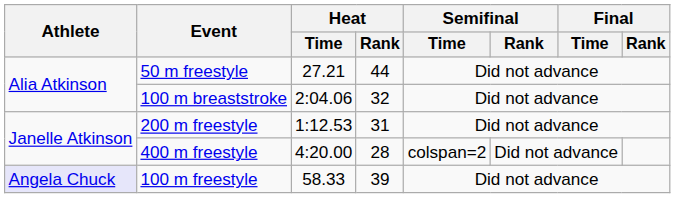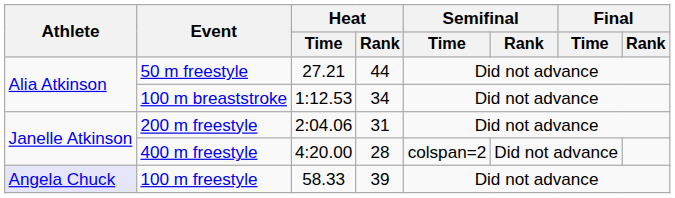(324, 98) 2:04.06 -> (324, 98) 1:12.53
(380, 98) 32 -> (380, 98) 34
(324, 125) 1:12.53 -> (324, 125) 2:04.06
